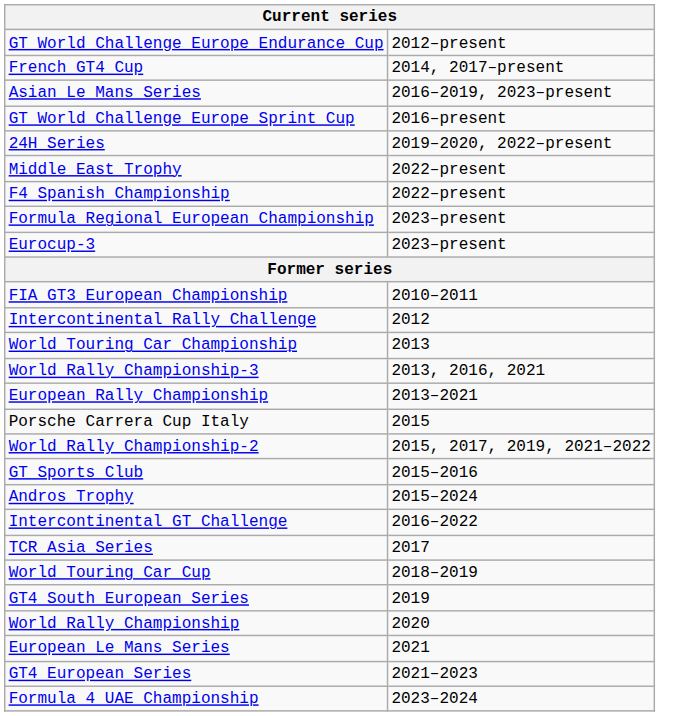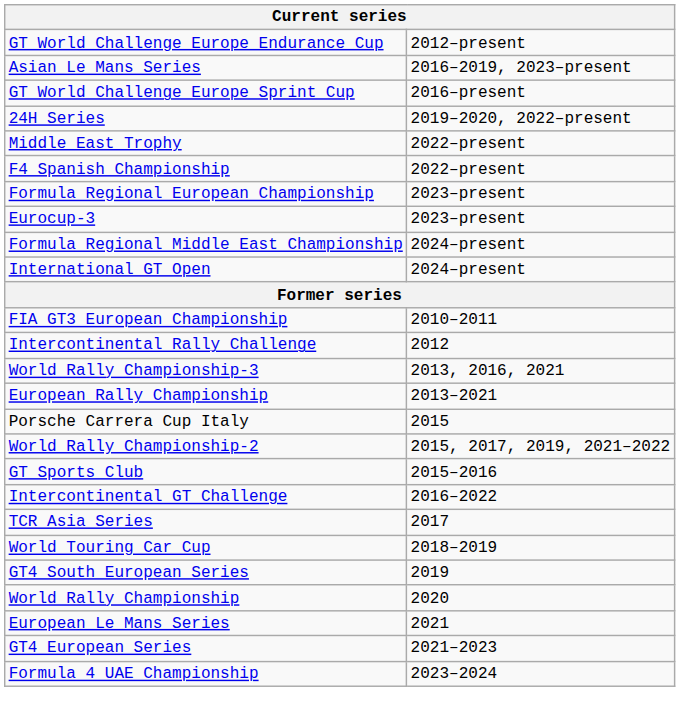- row: (76, 68)
+ row: (206, 245)
+ row: (110, 270)
- row: (153, 345)
- row: (71, 497)
